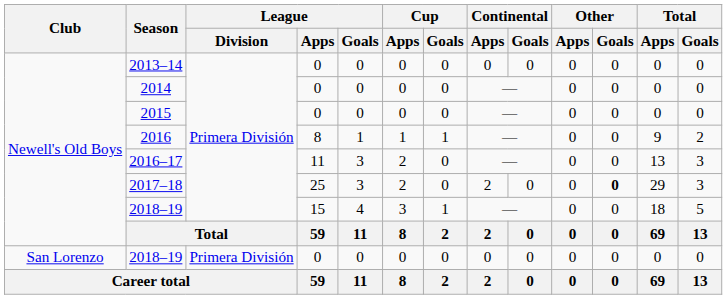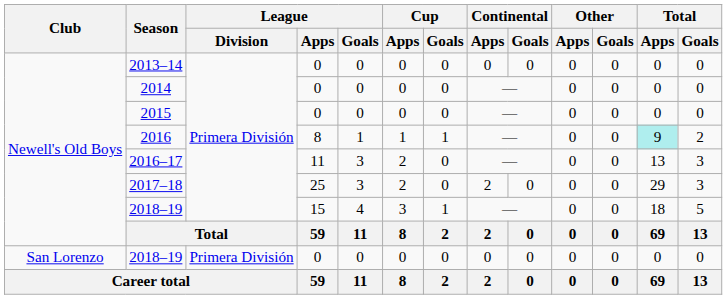(657, 137) no background -> (657, 137) paleturquoise background
(615, 185) bold -> (615, 185) normal
